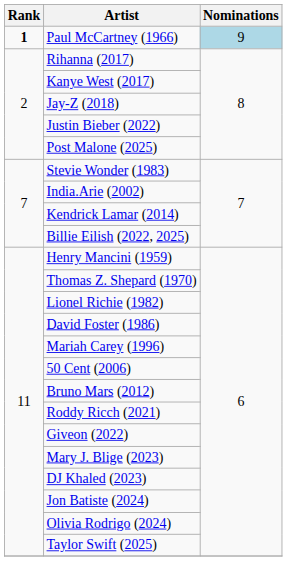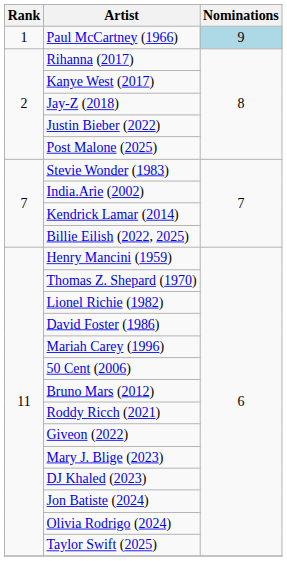(24, 37) bold -> (24, 37) normal
